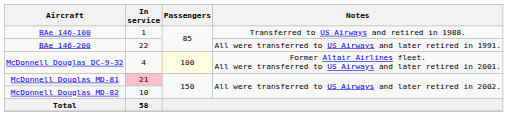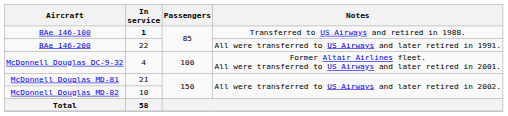(144, 32) normal -> (144, 32) bold
(187, 62) lightyellow background -> (187, 62) no background
(144, 80) pink background -> (144, 80) no background
